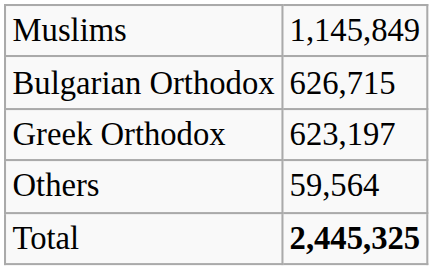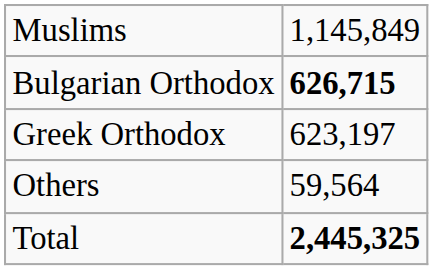(343, 82) normal -> (343, 82) bold
